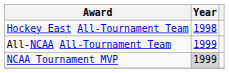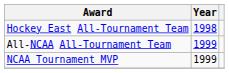(205, 60) lightgrey background -> (205, 60) no background
